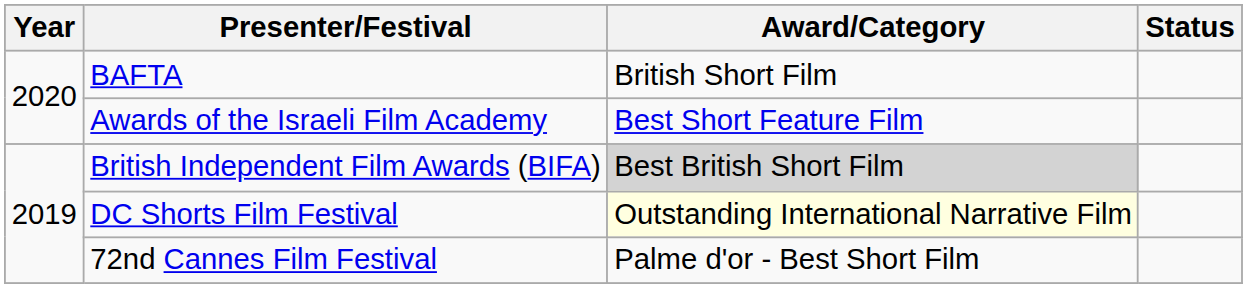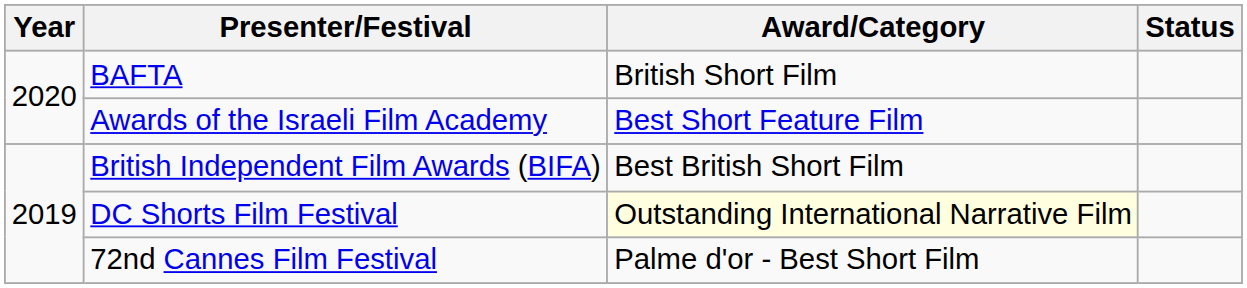(759, 167) lightgrey background -> (759, 167) no background
